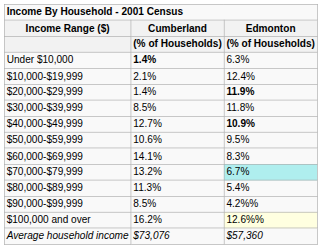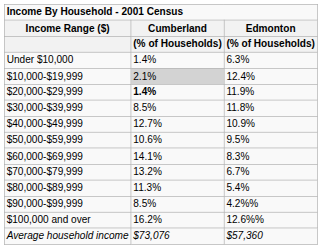(145, 60) bold -> (145, 60) normal
(145, 76) no background -> (145, 76) lightgrey background
(145, 92) normal -> (145, 92) bold
(240, 92) bold -> (240, 92) normal
(241, 124) bold -> (241, 124) normal
(238, 172) paleturquoise background -> (238, 172) no background
(245, 220) lightyellow background -> (245, 220) no background
